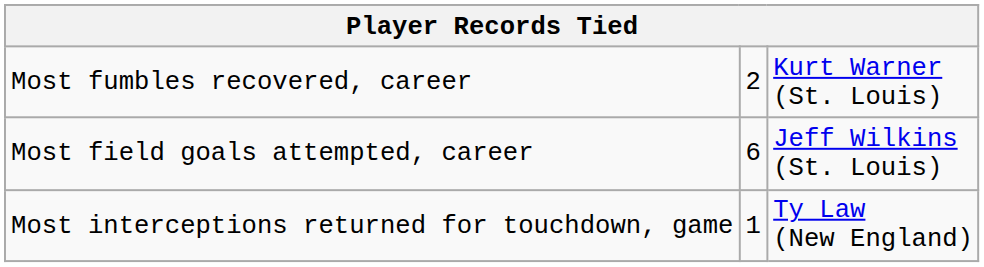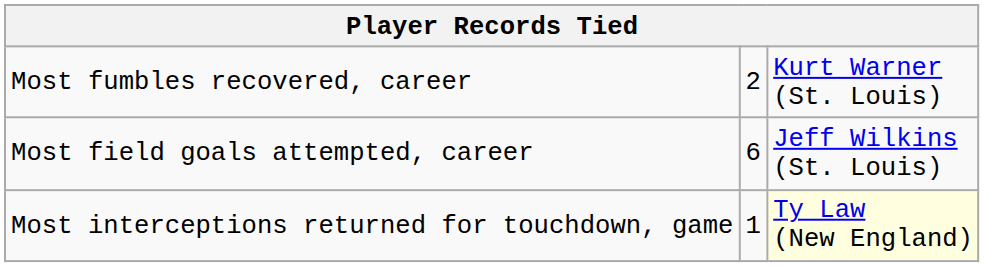(873, 225) no background -> (873, 225) lightyellow background
